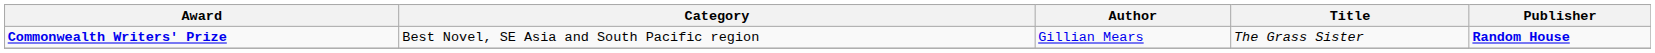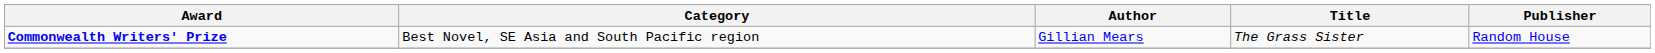(1521, 38) bold -> (1521, 38) normal
